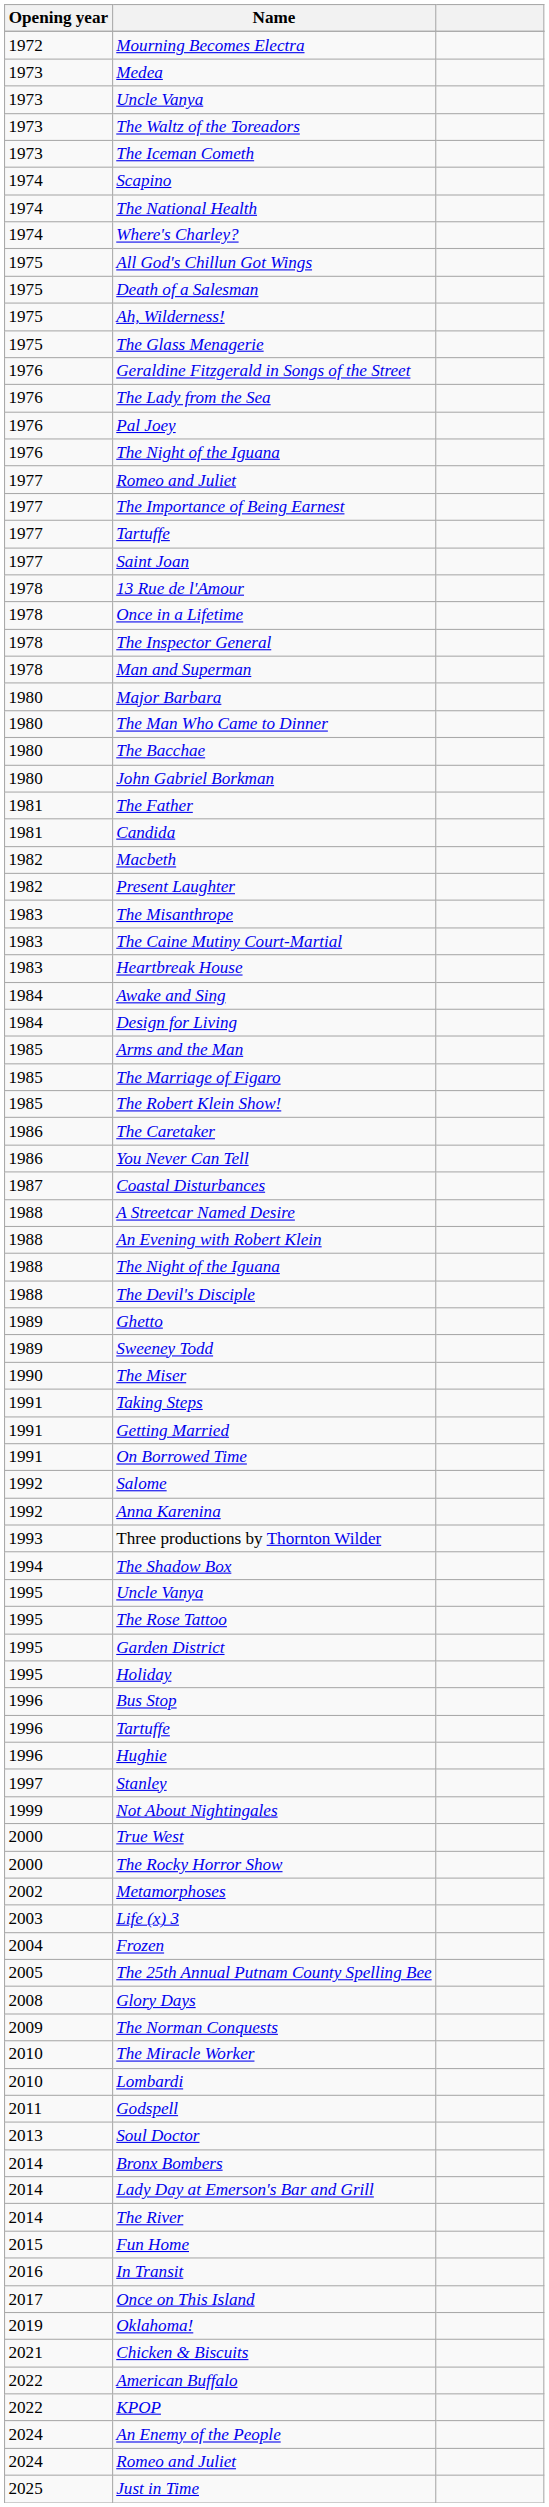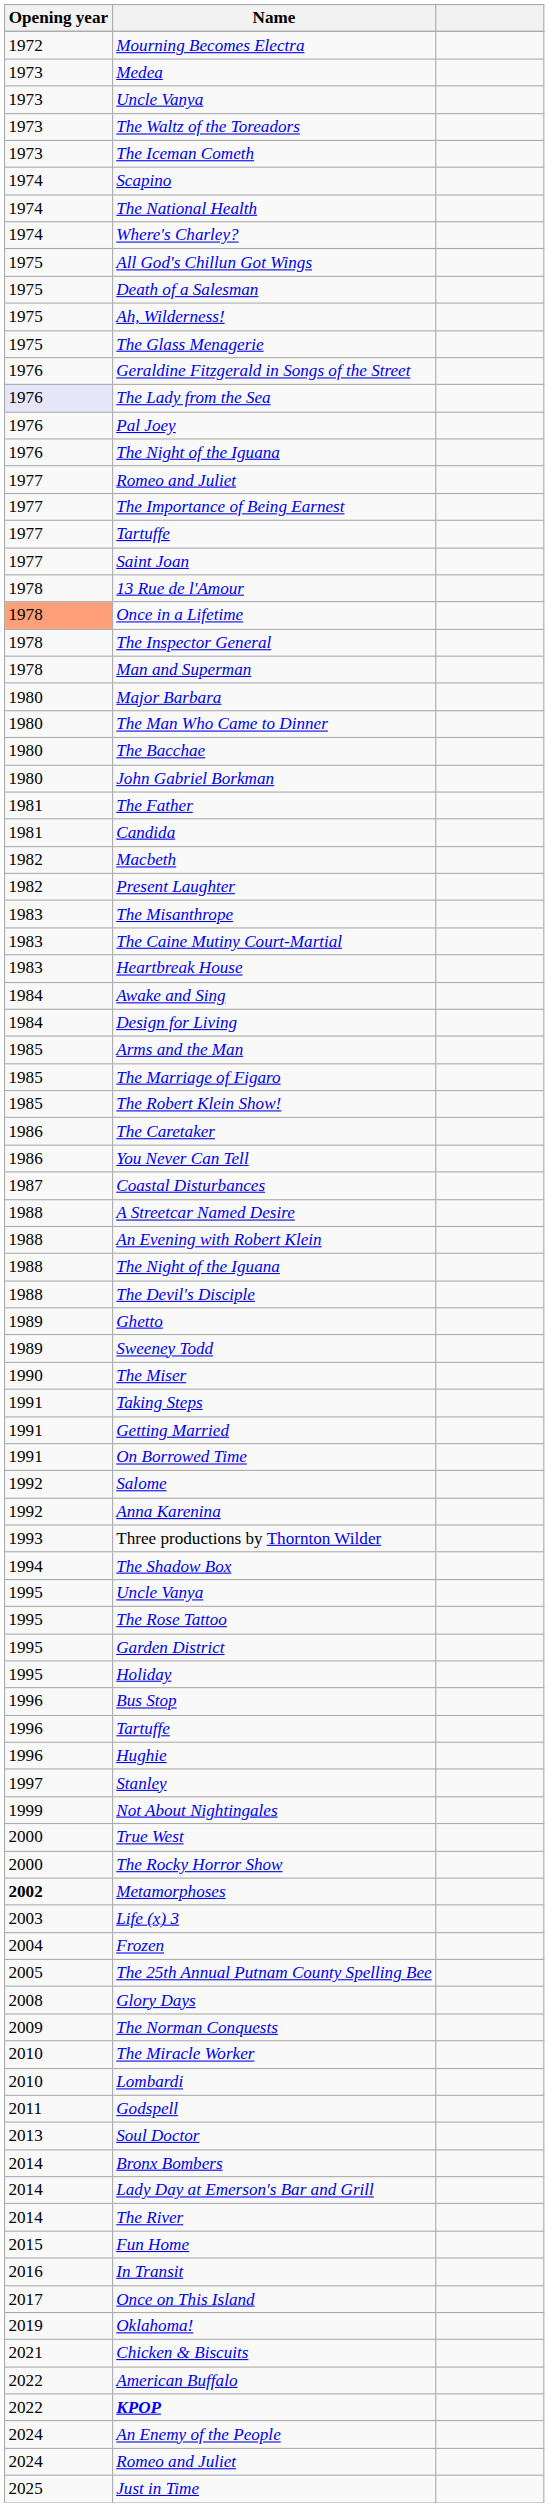(26, 398) no background -> (26, 398) lavender background
(26, 615) no background -> (26, 615) lightsalmon background
(26, 1891) normal -> (26, 1891) bold
(139, 2407) normal -> (139, 2407) bold
